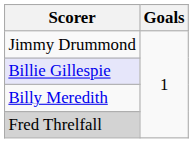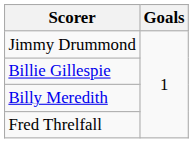(59, 71) lavender background -> (59, 71) no background
(55, 124) lightgrey background -> (55, 124) no background
